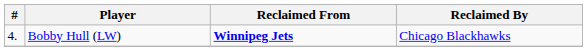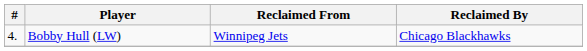(253, 35) bold -> (251, 35) normal
